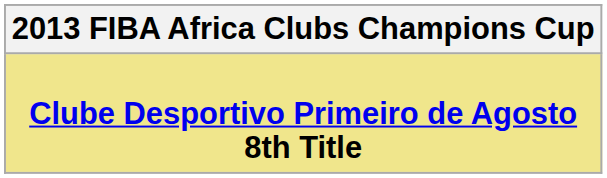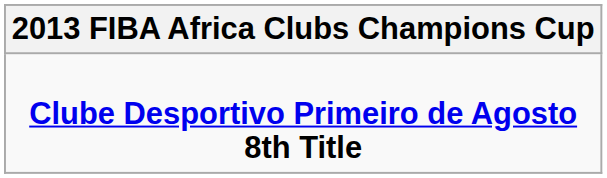(303, 130) khaki background -> (303, 130) no background
